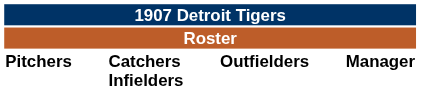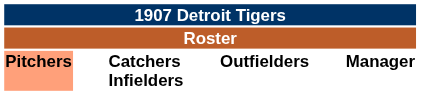(39, 61) no background -> (39, 61) lightsalmon background
